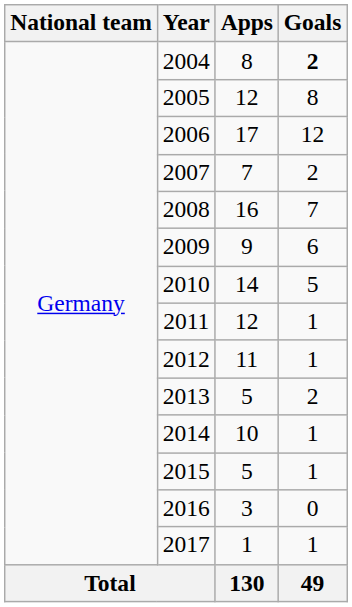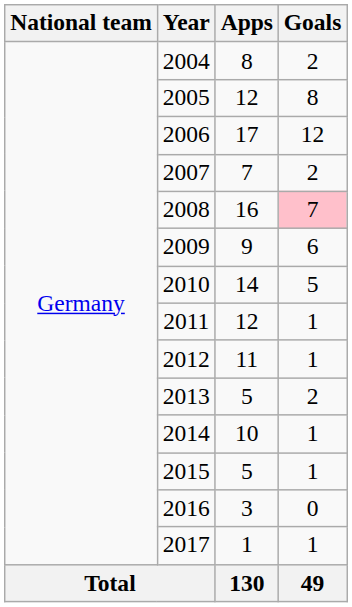(313, 60) bold -> (313, 60) normal
(313, 209) no background -> (313, 209) pink background
